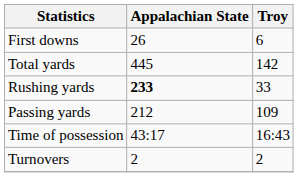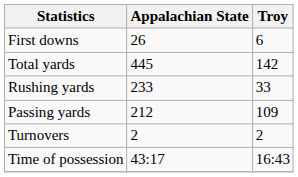(142, 87) bold -> (142, 87) normal
rows swapped: (39, 159) <-> (66, 135)
